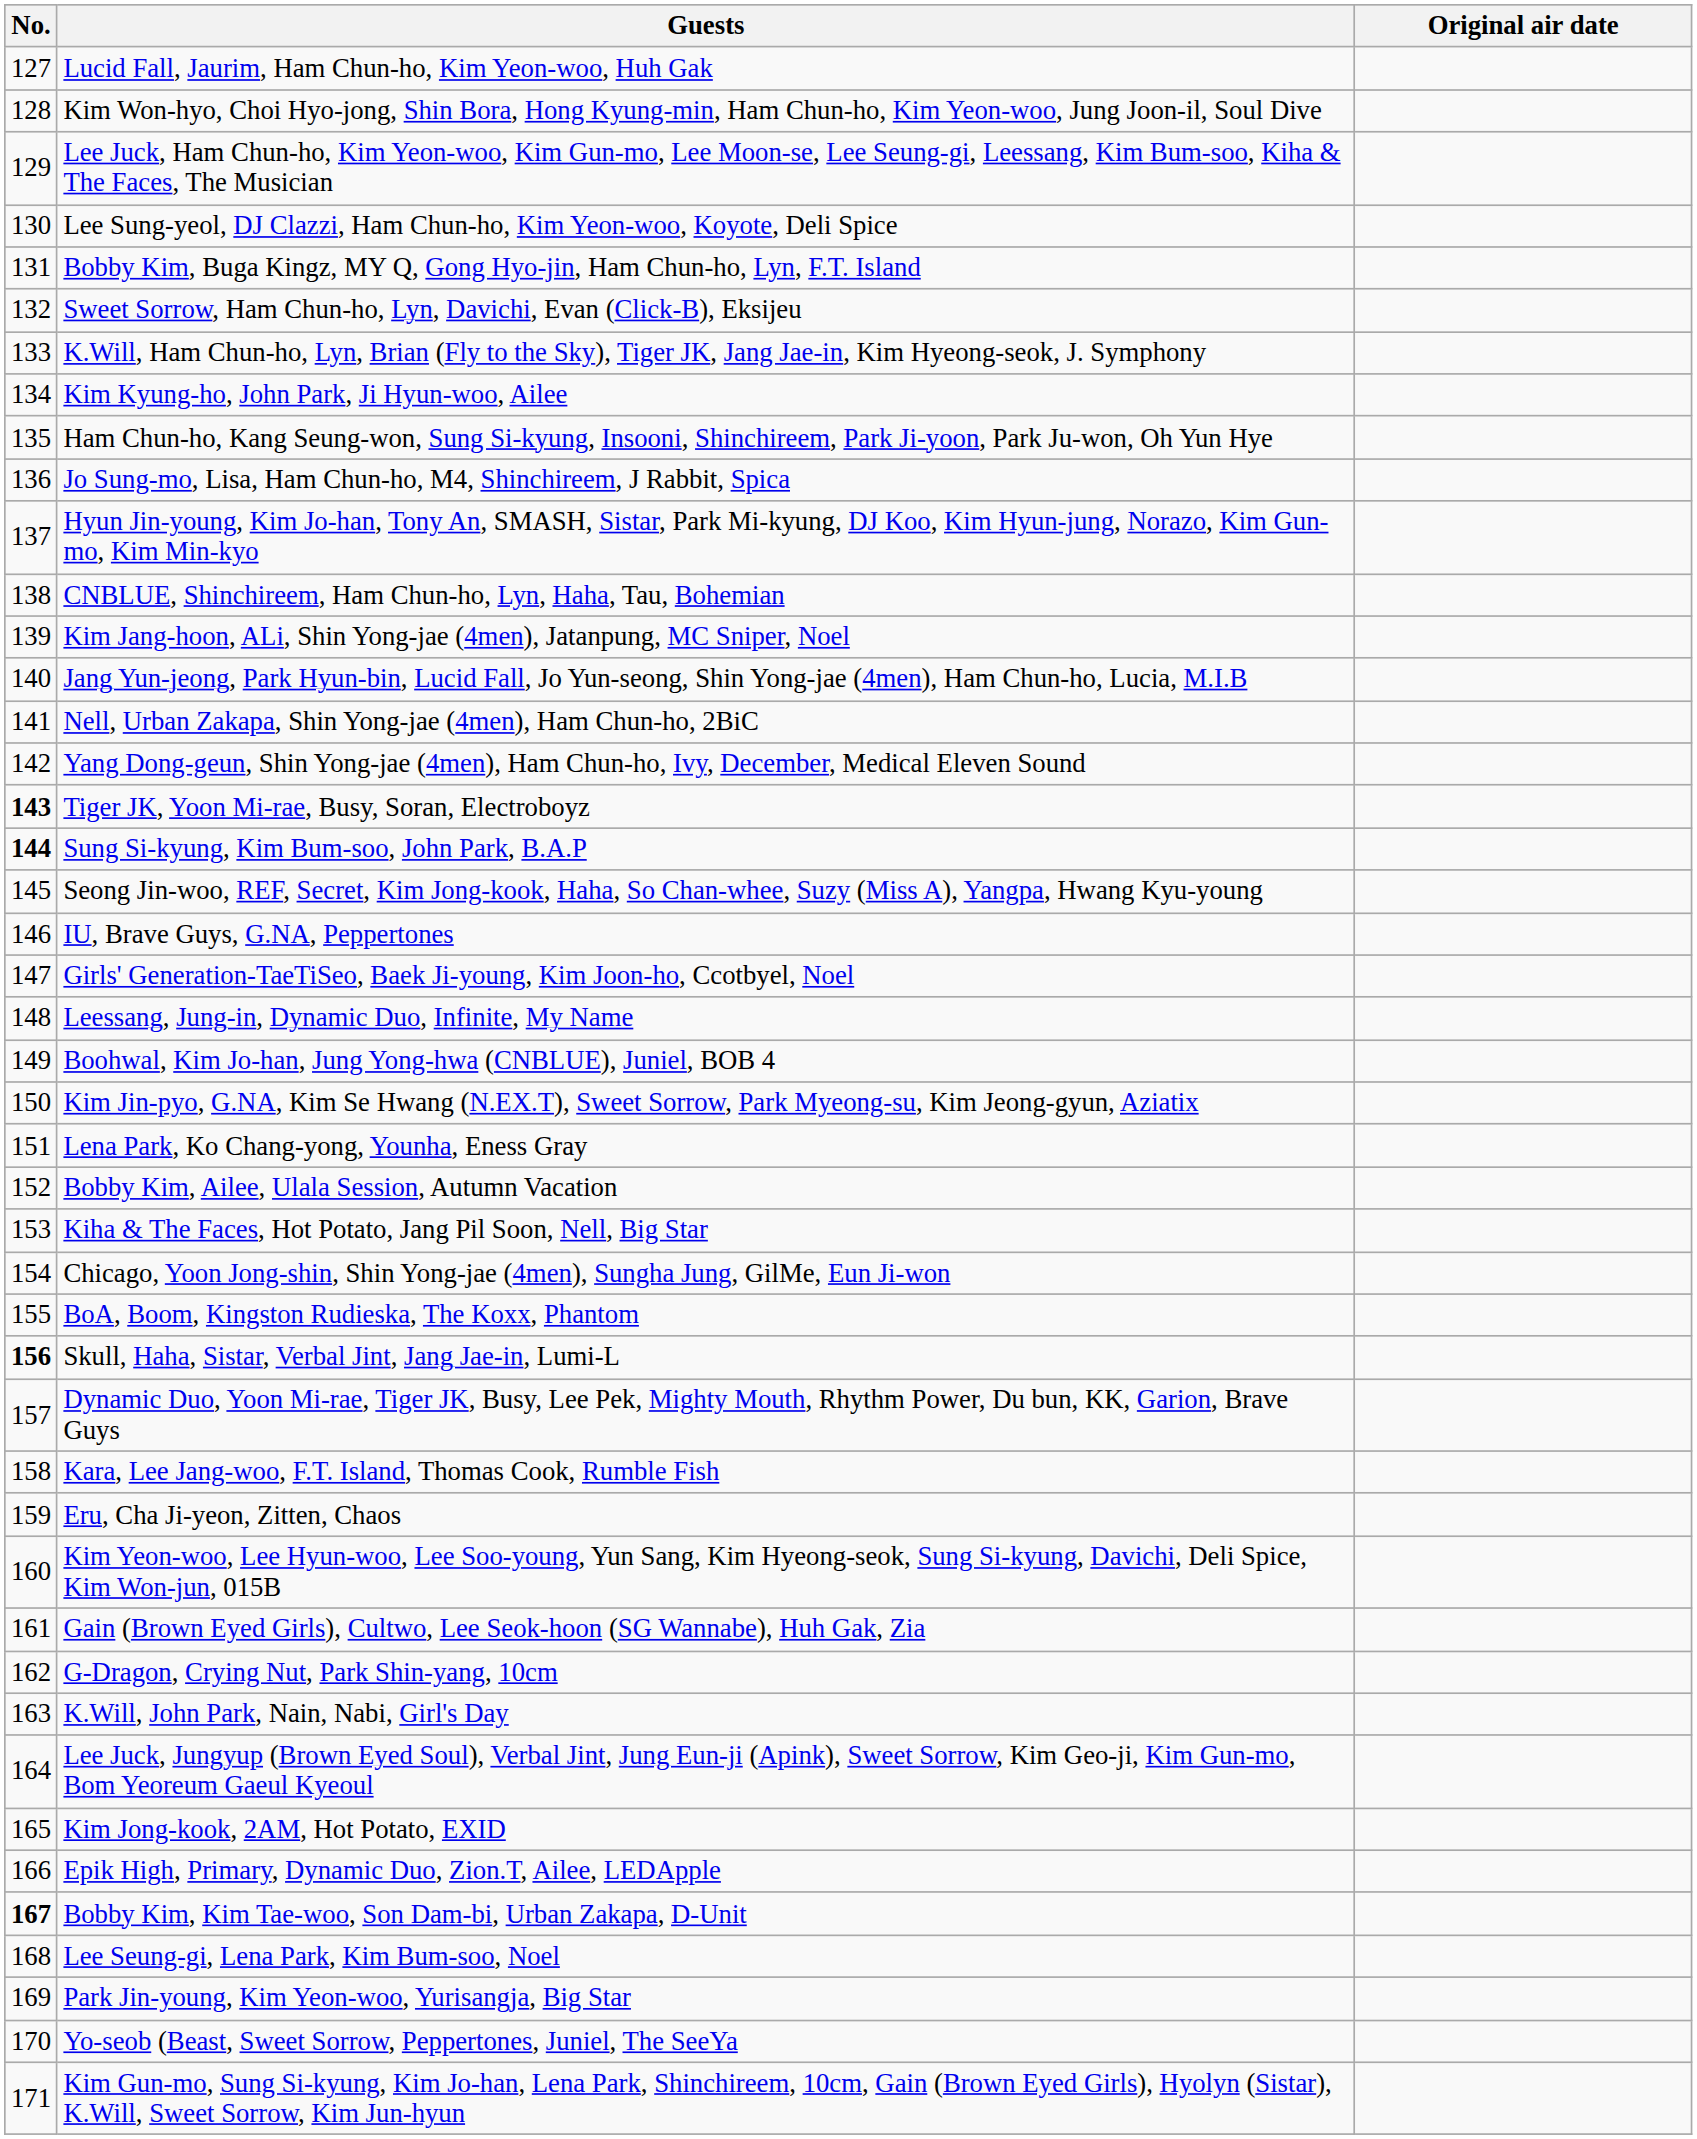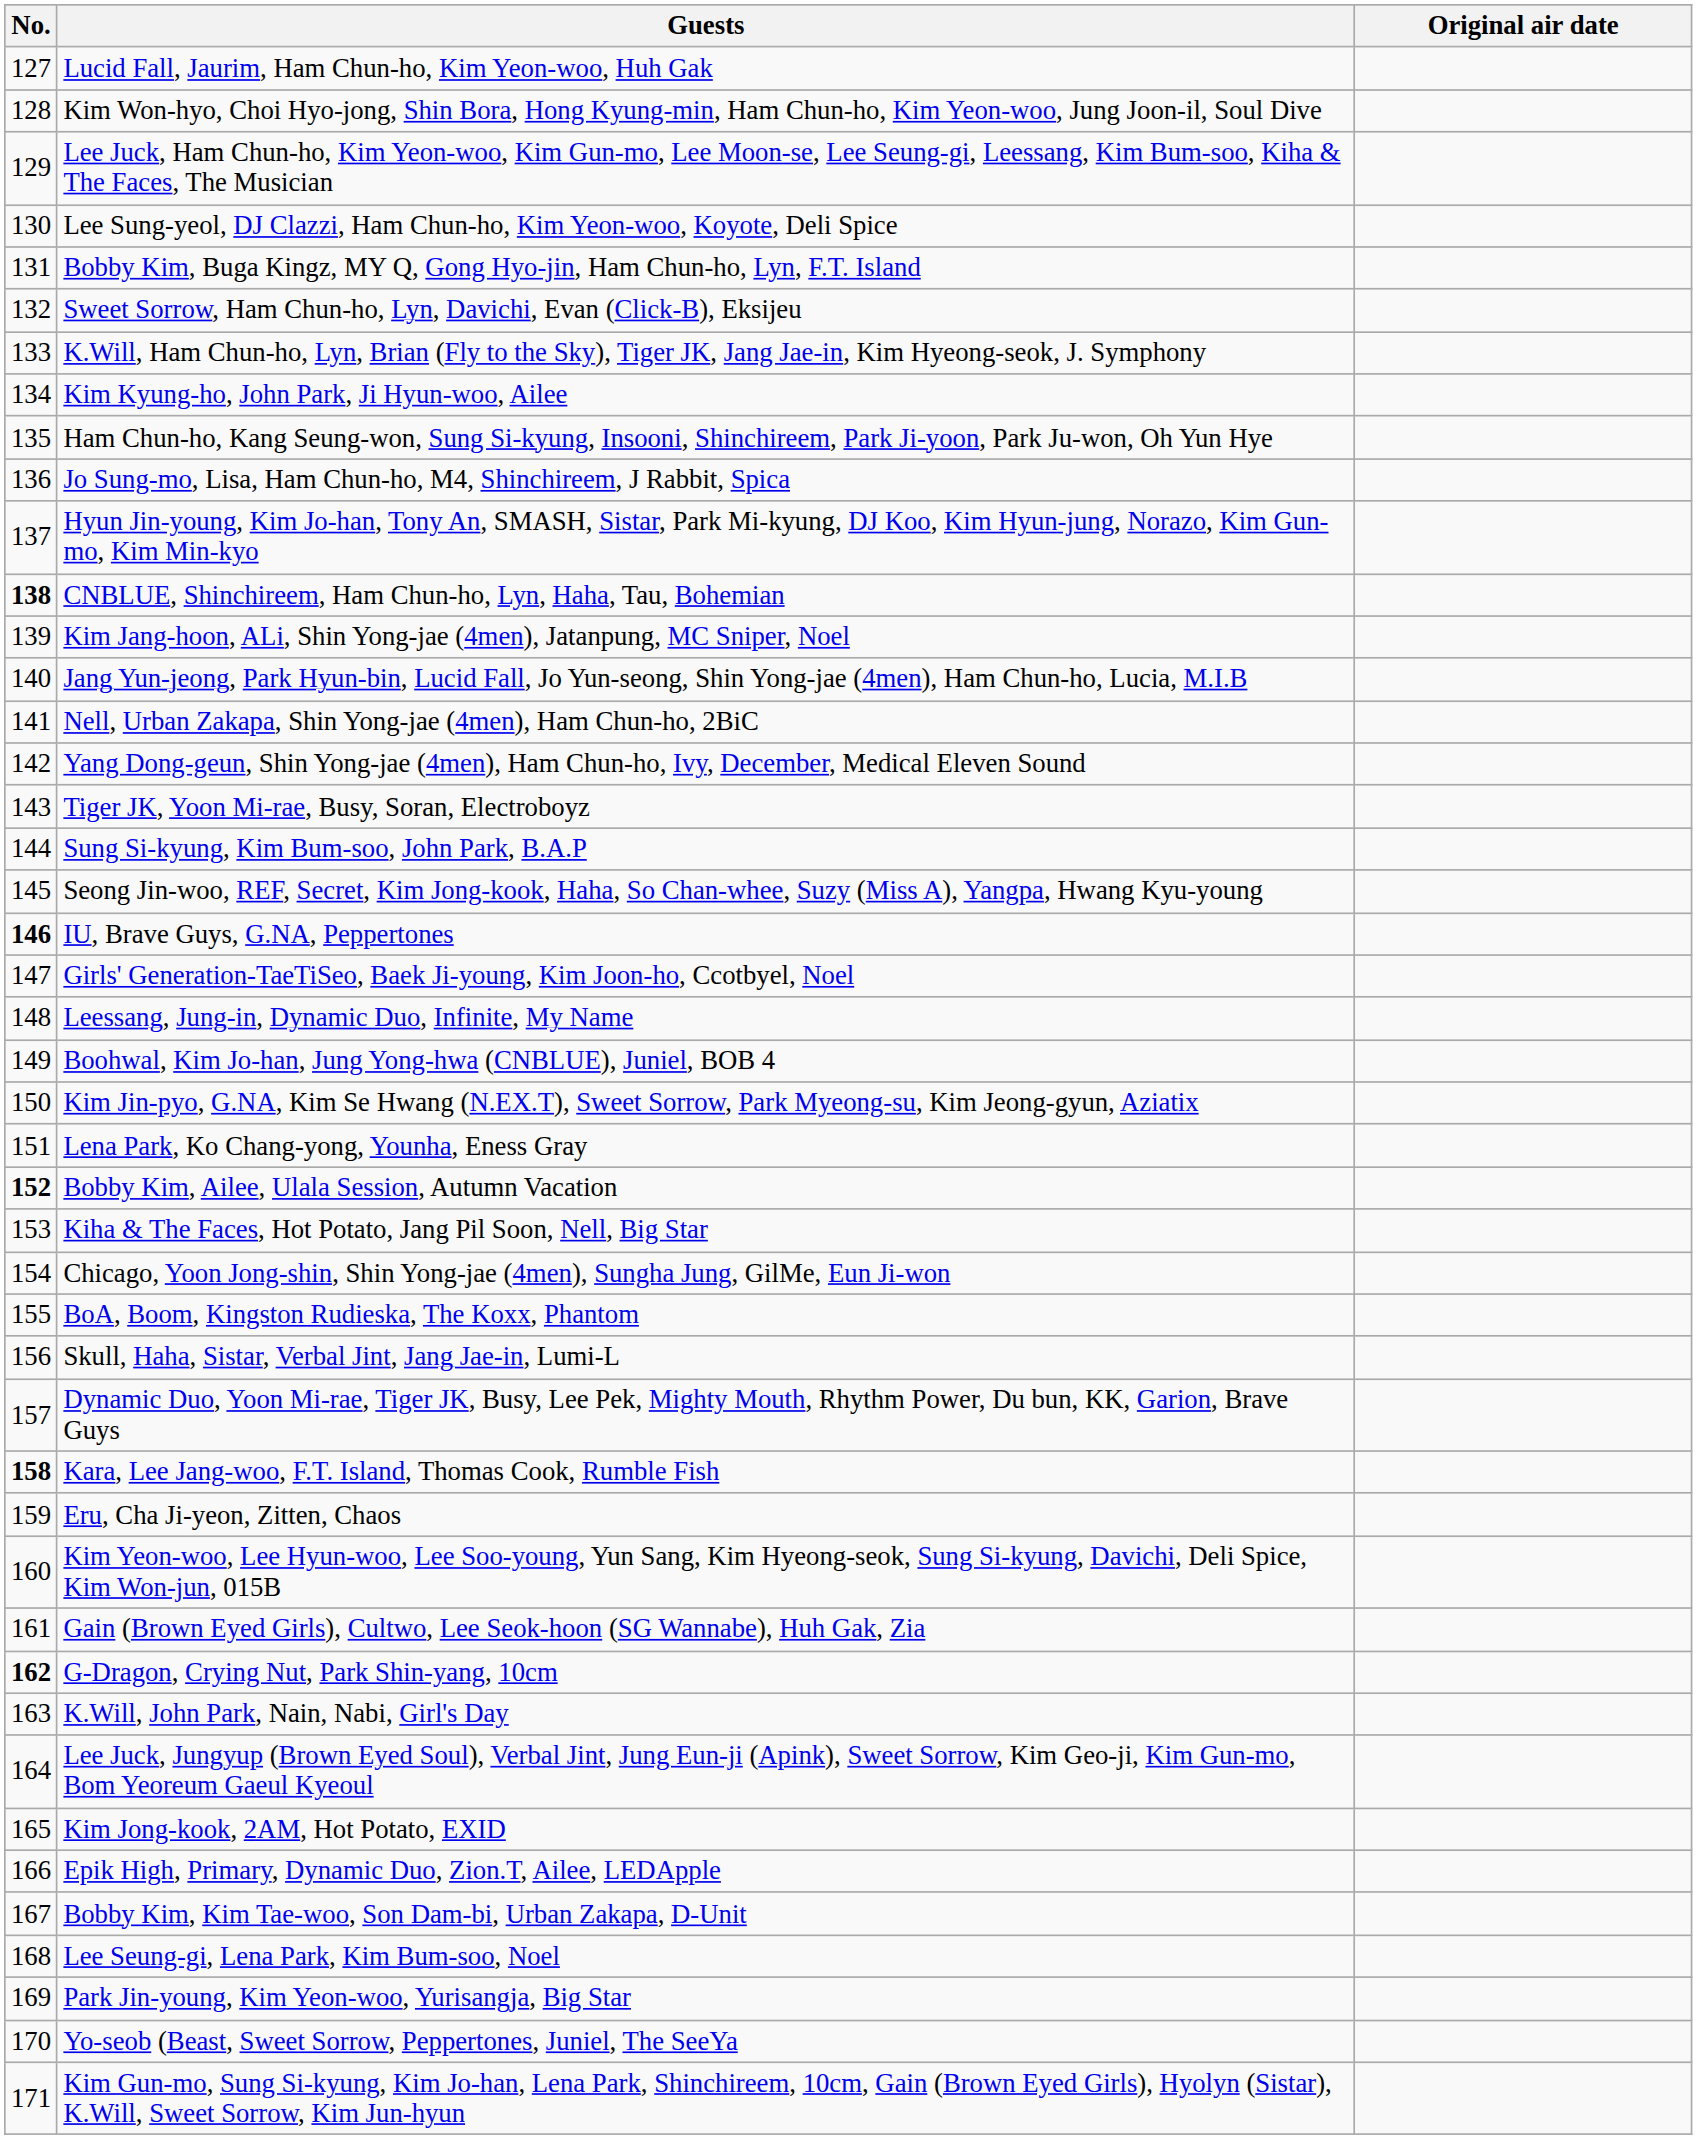(31, 594) normal -> (31, 594) bold
(31, 806) bold -> (31, 806) normal
(31, 848) bold -> (31, 848) normal
(31, 933) normal -> (31, 933) bold
(31, 1187) normal -> (31, 1187) bold
(31, 1357) bold -> (31, 1357) normal
(31, 1471) normal -> (31, 1471) bold
(31, 1671) normal -> (31, 1671) bold
(31, 1913) bold -> (31, 1913) normal
